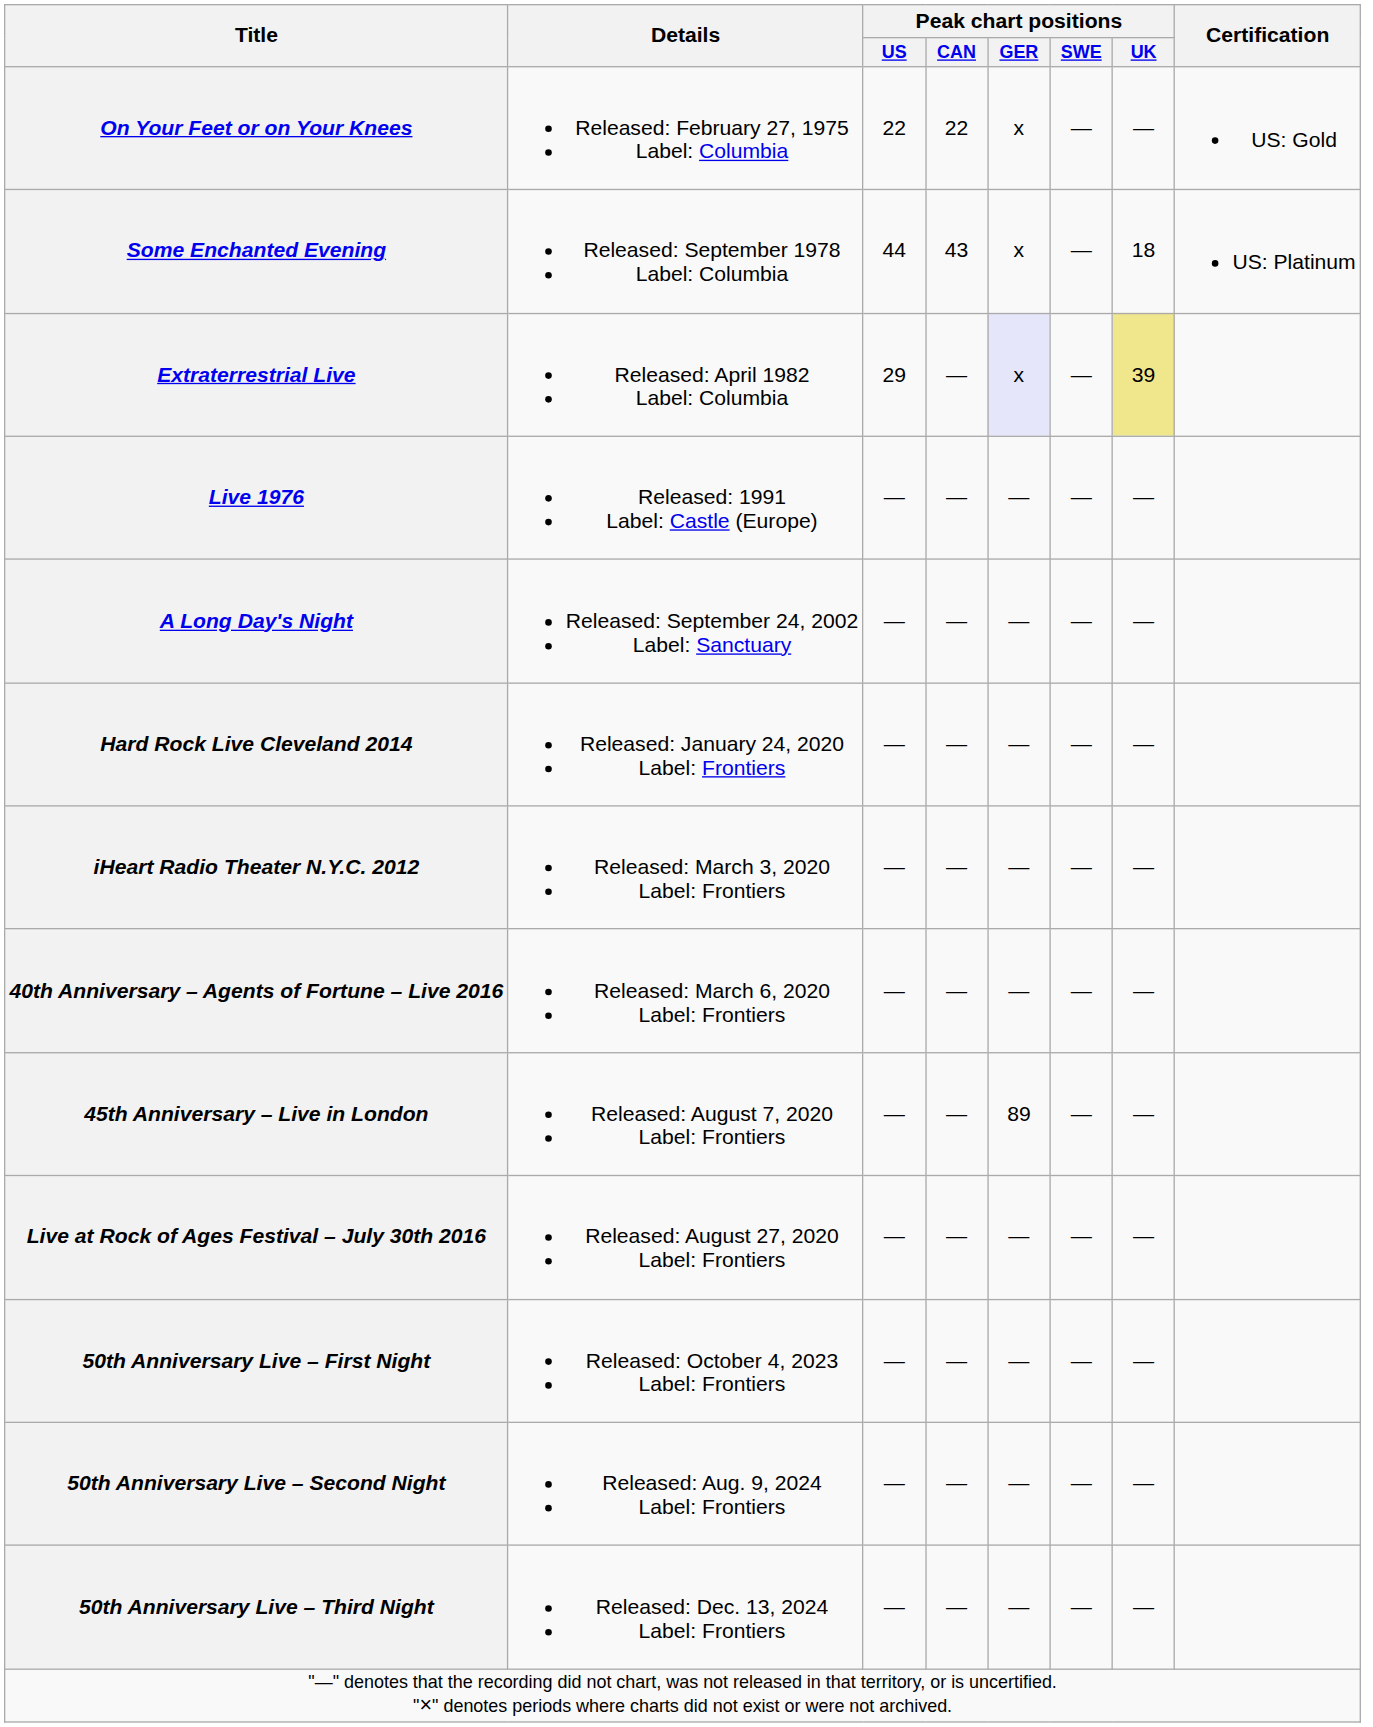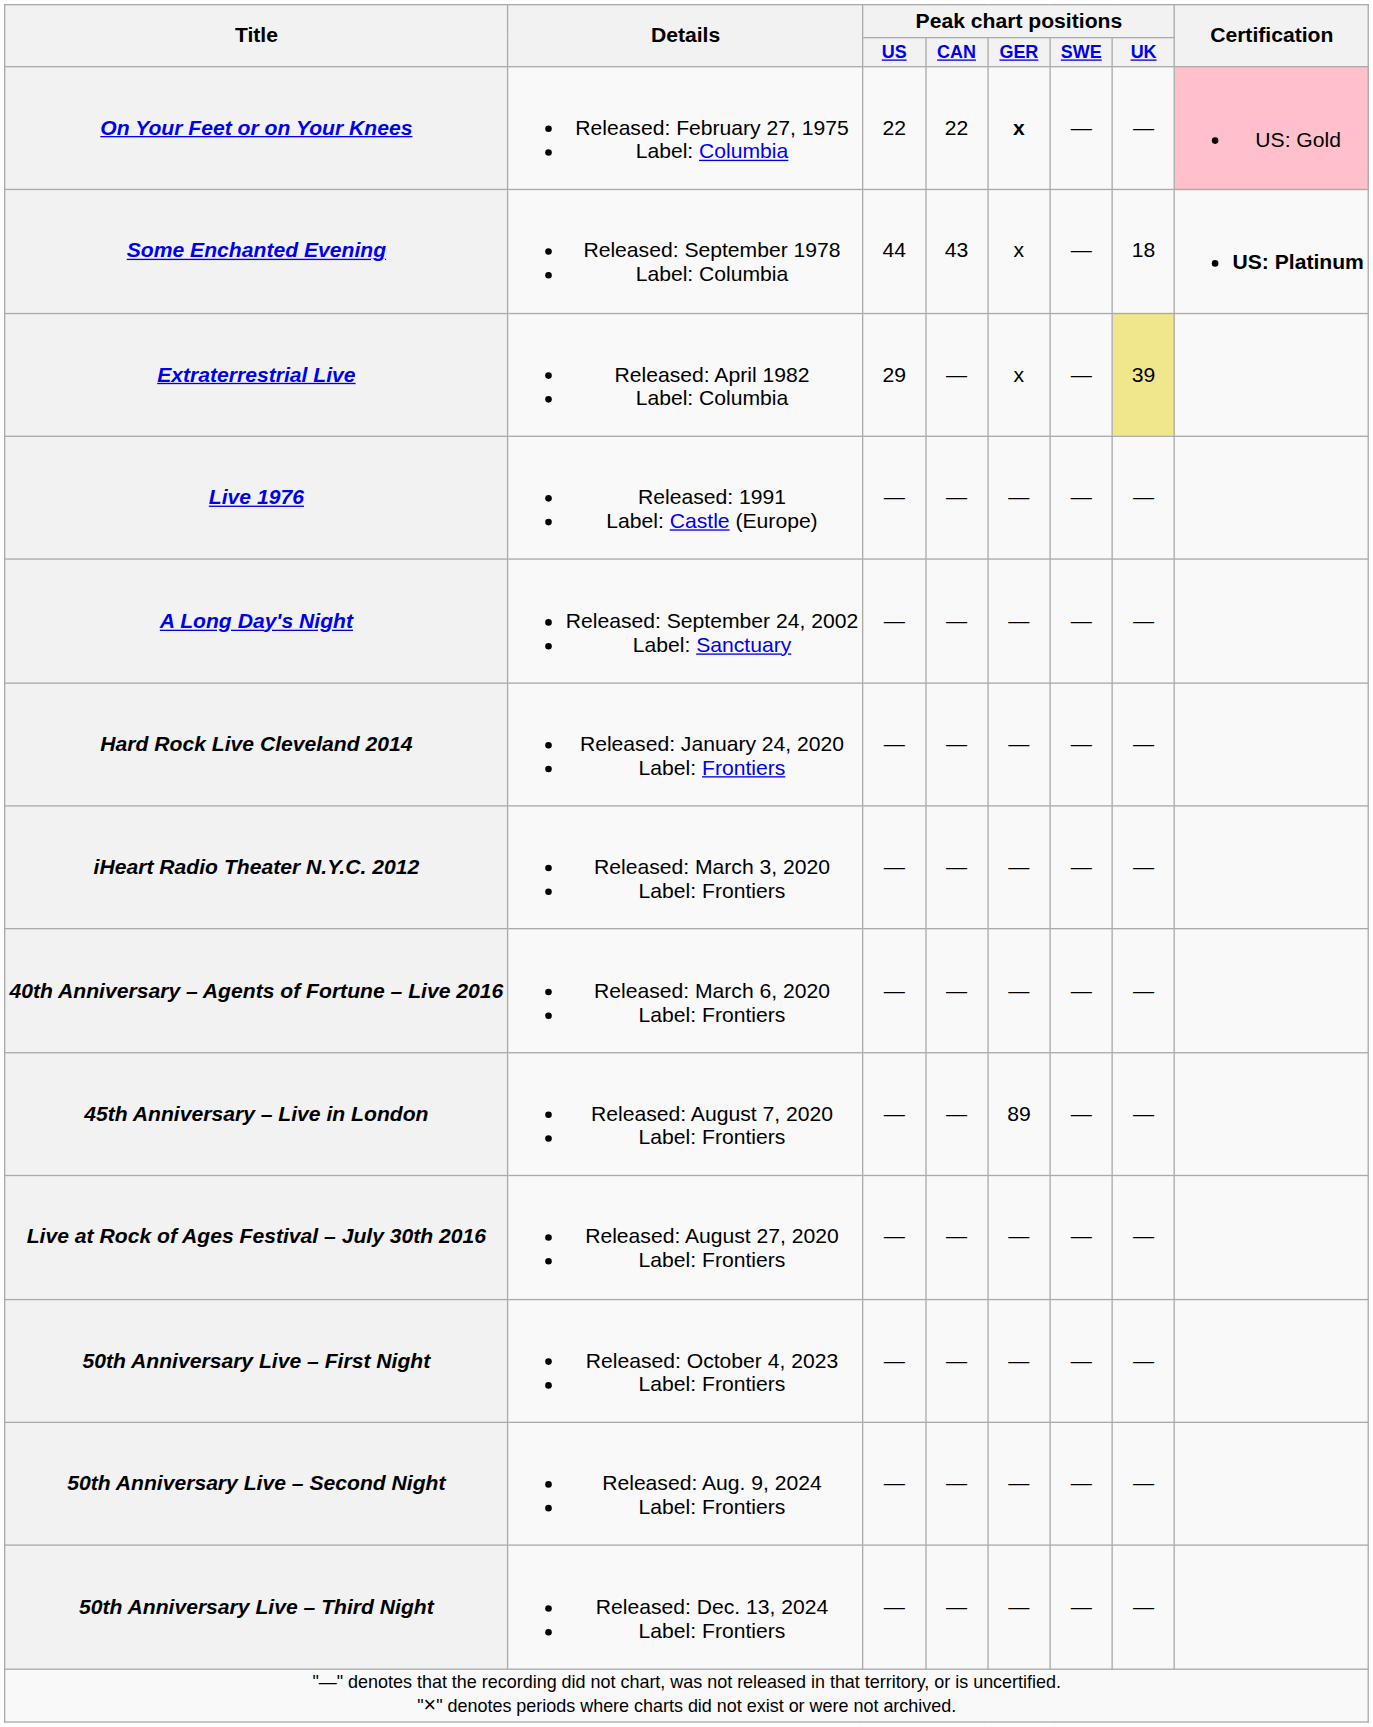(1019, 127) normal -> (1019, 127) bold
(1268, 140) no background -> (1272, 140) pink background
(1268, 263) normal -> (1272, 263) bold
(1019, 374) lavender background -> (1019, 374) no background
